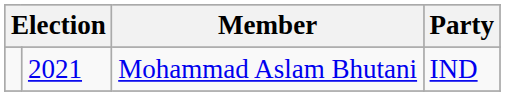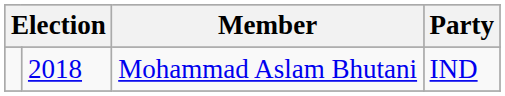(55, 68) 2021 -> (55, 68) 2018
